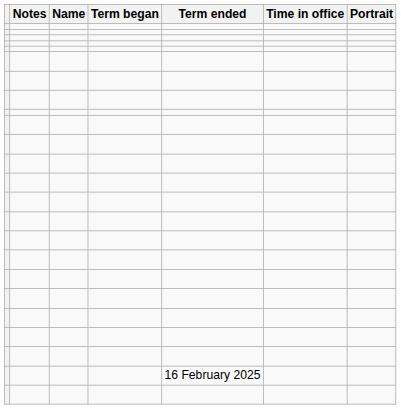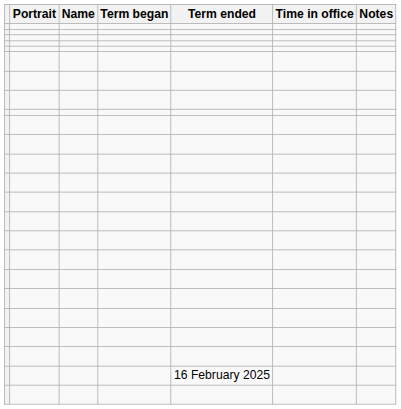columns swapped: (372, 14) <-> (30, 14)
